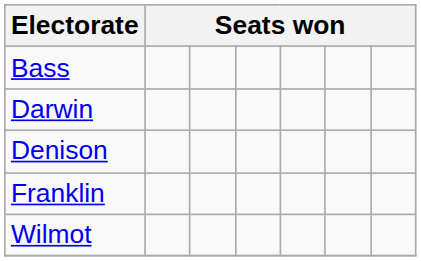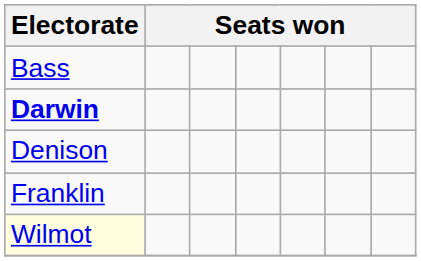(52, 109) normal -> (55, 109) bold
(51, 234) no background -> (51, 234) lightyellow background
